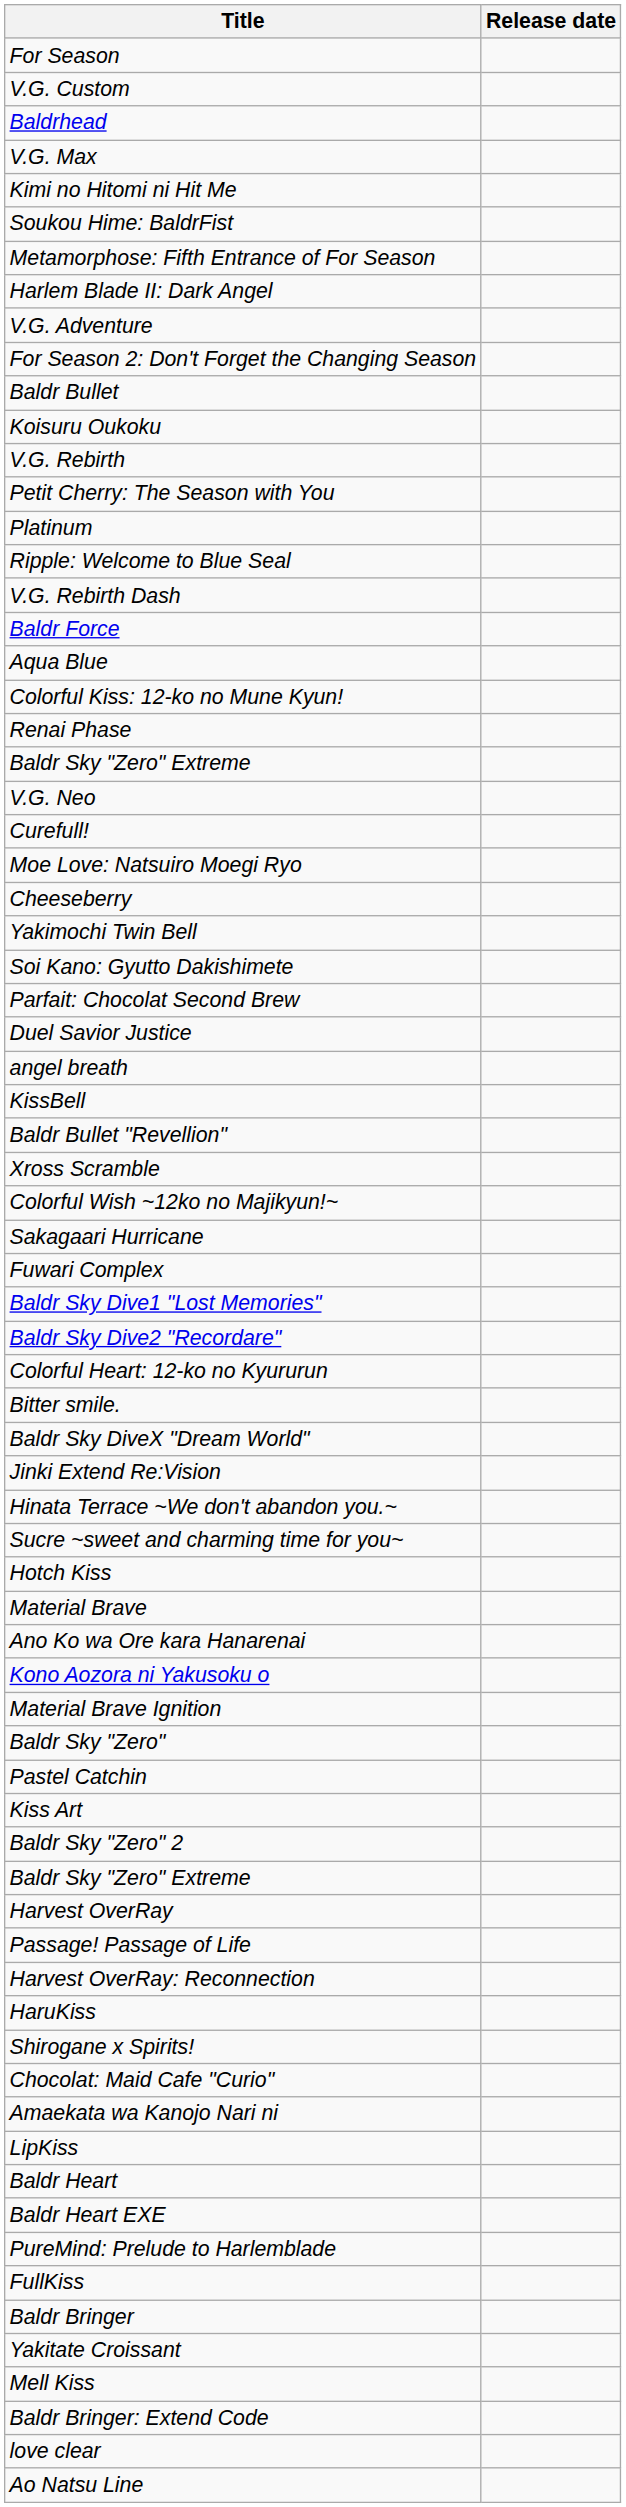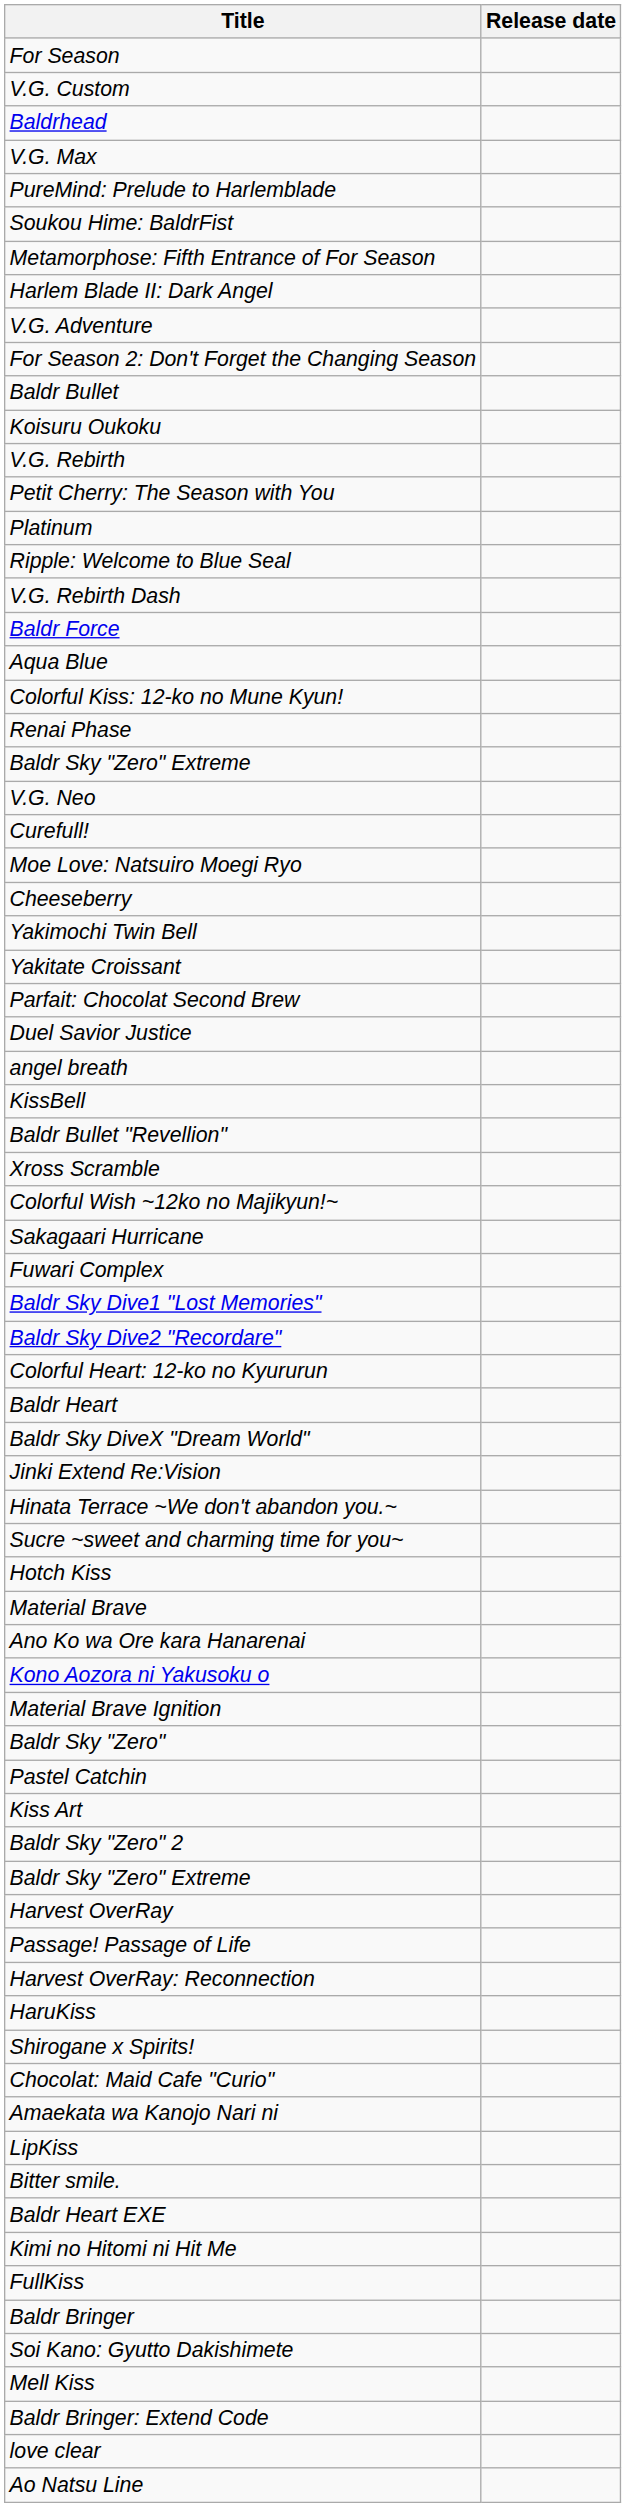(123, 190) Kimi no Hitomi ni Hit Me -> (173, 190) PureMind: Prelude to Harlemblade
(152, 966) Soi Kano: Gyutto Dakishimete -> (95, 966) Yakitate Croissant
(65, 1405) Bitter smile. -> (63, 1405) Baldr Heart
(63, 2181) Baldr Heart -> (65, 2181) Bitter smile.
(173, 2248) PureMind: Prelude to Harlemblade -> (123, 2248) Kimi no Hitomi ni Hit Me
(95, 2350) Yakitate Croissant -> (152, 2350) Soi Kano: Gyutto Dakishimete
